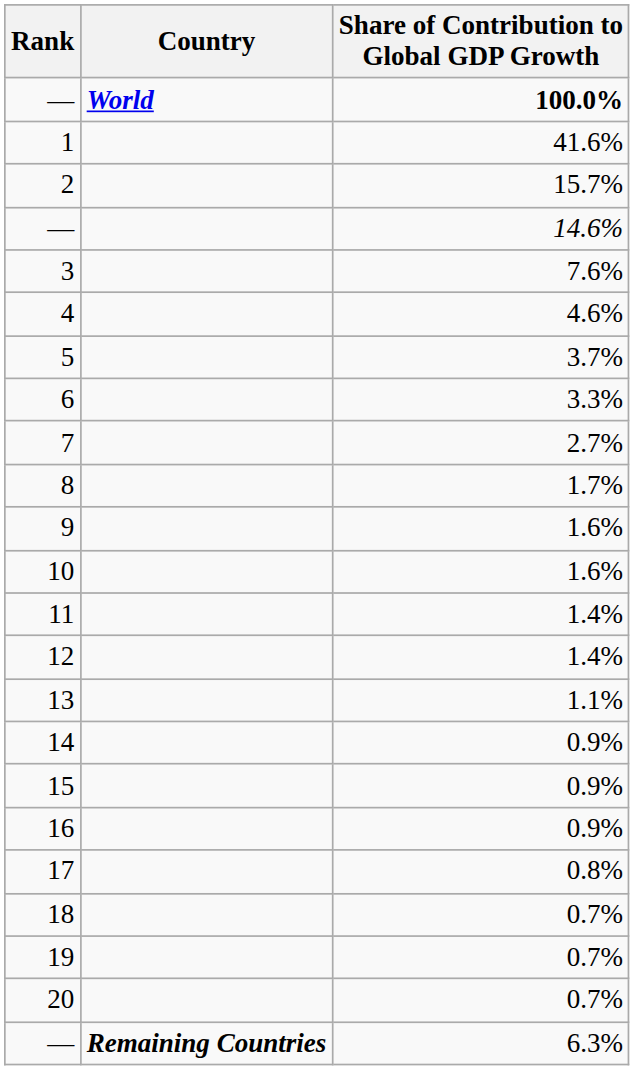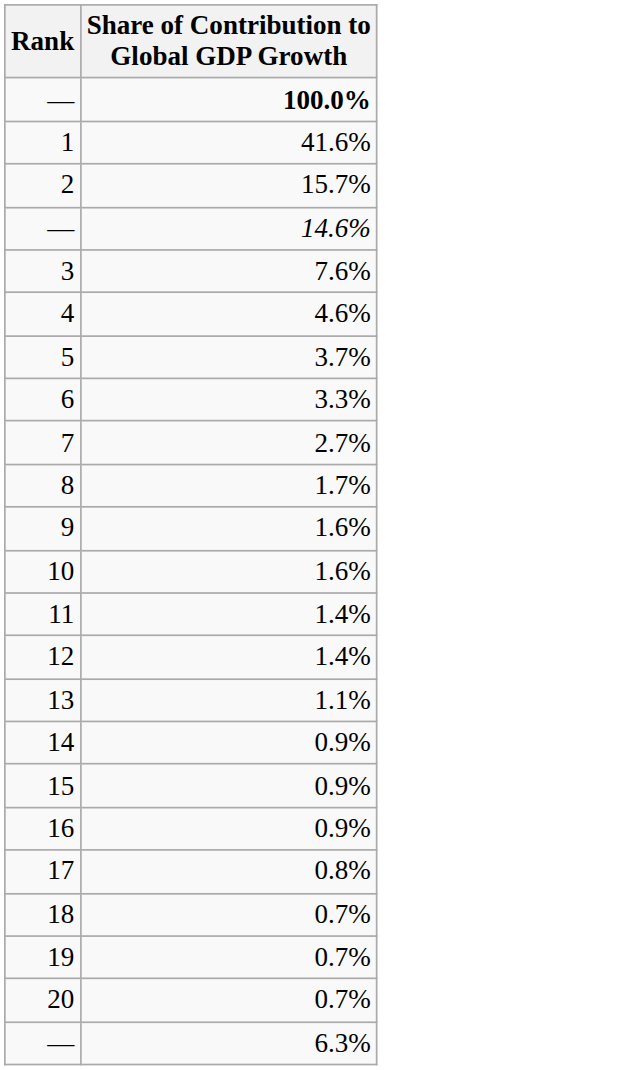- column: (207, 41)
